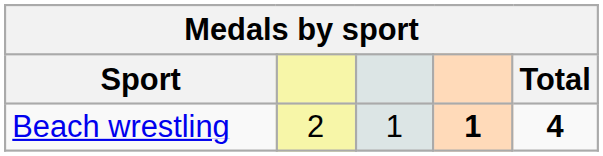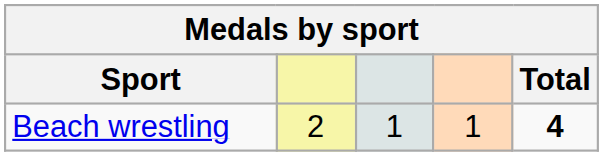(473, 127) bold -> (473, 127) normal
